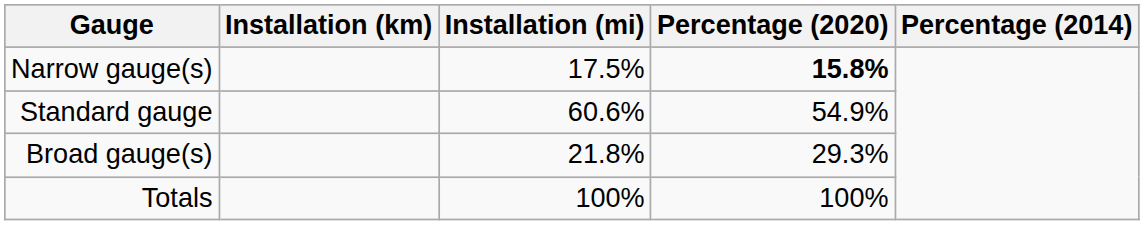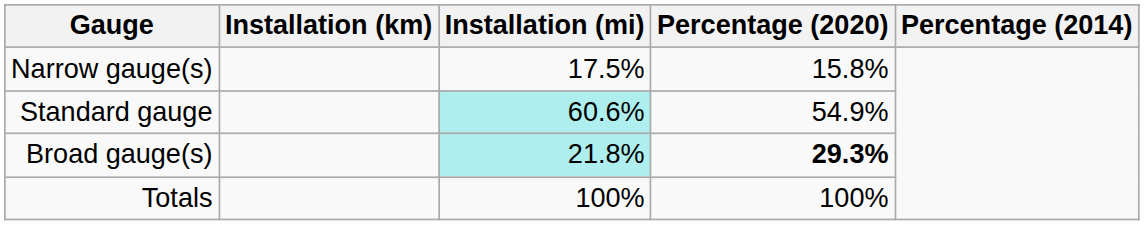(850, 68) bold -> (850, 68) normal
(606, 111) no background -> (606, 111) paleturquoise background
(606, 154) no background -> (606, 154) paleturquoise background
(850, 154) normal -> (850, 154) bold
